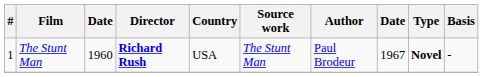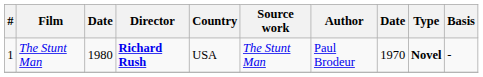(100, 55) 1960 -> (100, 55) 1980
(393, 55) 1967 -> (393, 55) 1970
